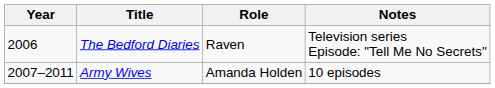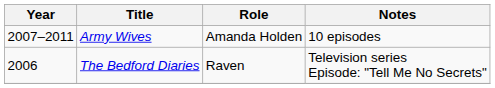rows swapped: (140, 44) <-> (116, 72)
